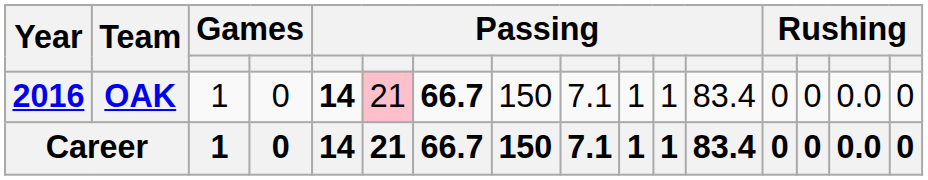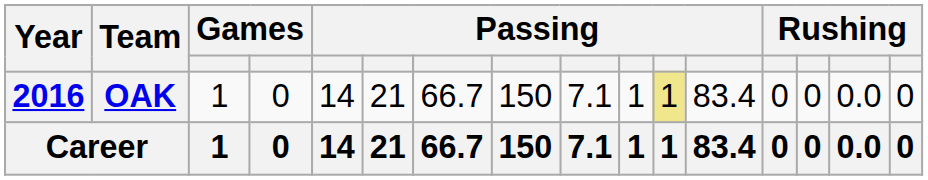(337, 96) bold -> (337, 96) normal
(388, 96) pink background -> (388, 96) no background
(452, 96) bold -> (452, 96) normal
(669, 96) no background -> (669, 96) khaki background
